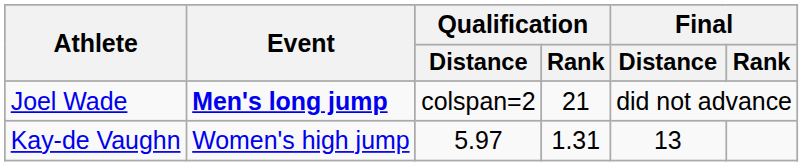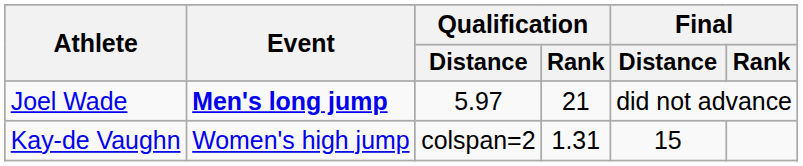(478, 101) colspan=2 -> (478, 101) 5.97
(478, 141) 5.97 -> (478, 141) colspan=2
(668, 141) 13 -> (668, 141) 15
